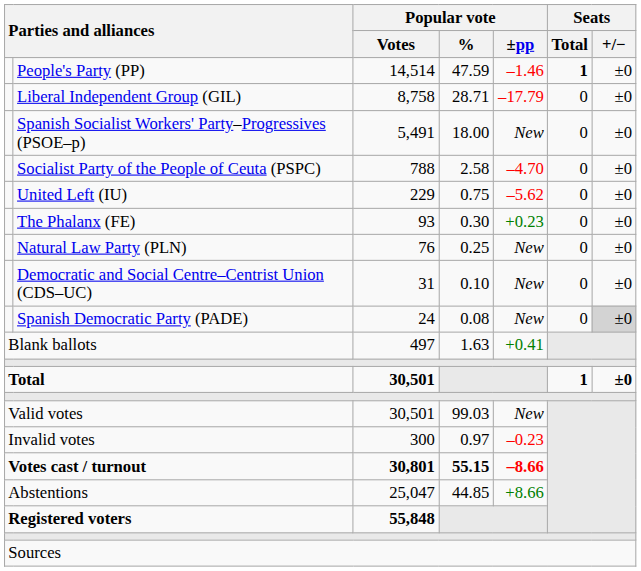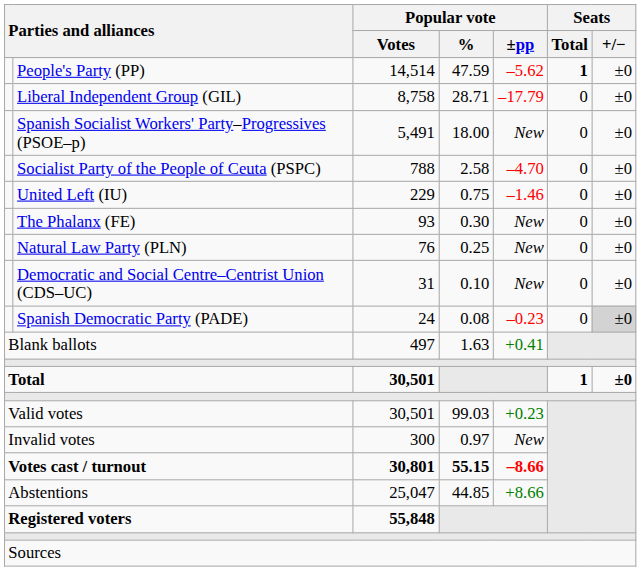(525, 70) –1.46 -> (525, 70) –5.62
(525, 194) –5.62 -> (525, 194) –1.46
(525, 221) +0.23 -> (529, 221) New
(529, 319) New -> (525, 319) –0.23
(529, 413) New -> (525, 413) +0.23
(525, 439) –0.23 -> (529, 439) New
